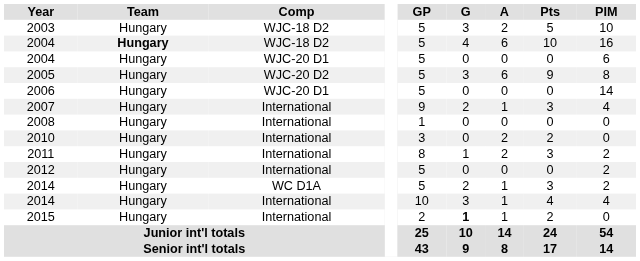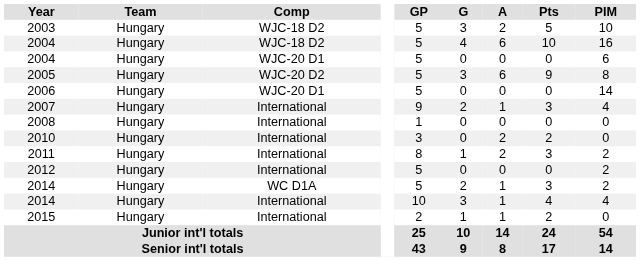(143, 43) bold -> (141, 43) normal
(466, 217) bold -> (463, 217) normal
